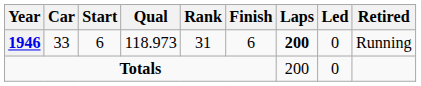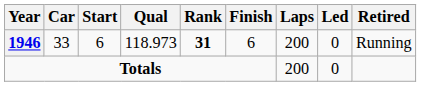(203, 42) normal -> (203, 42) bold
(297, 42) bold -> (297, 42) normal
